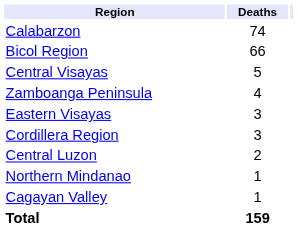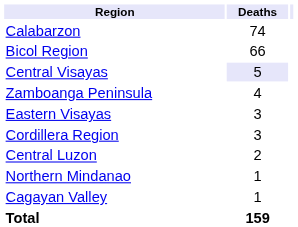(258, 72) no background -> (258, 72) lavender background
